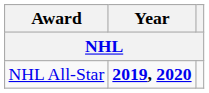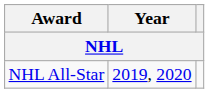(152, 74) bold -> (152, 74) normal
